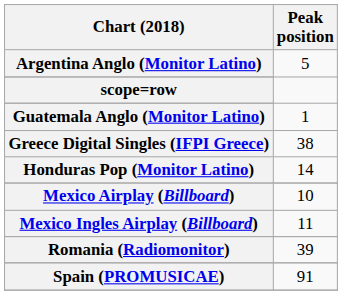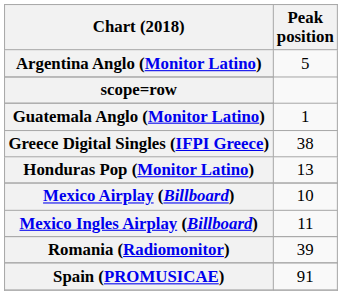(305, 169) 14 -> (305, 169) 13
